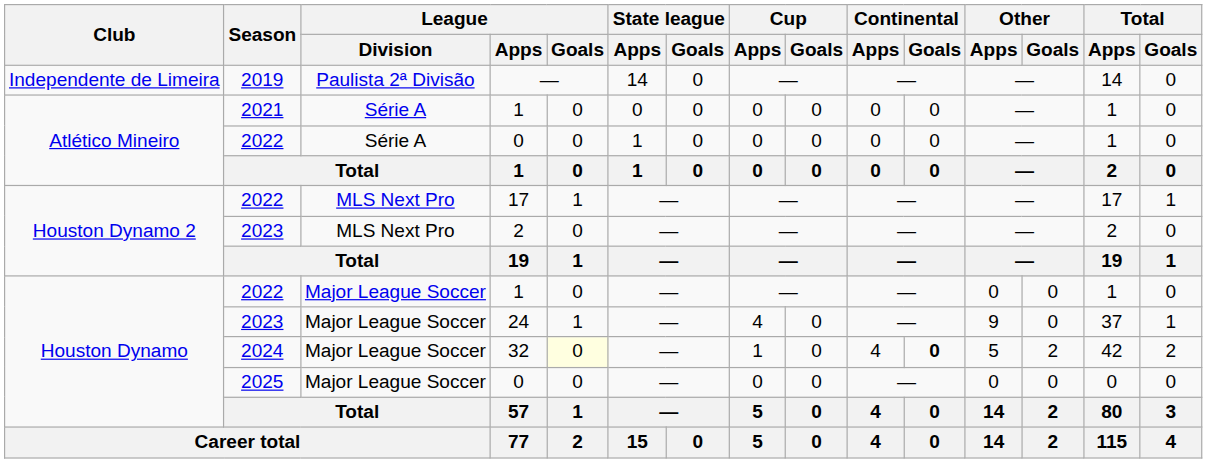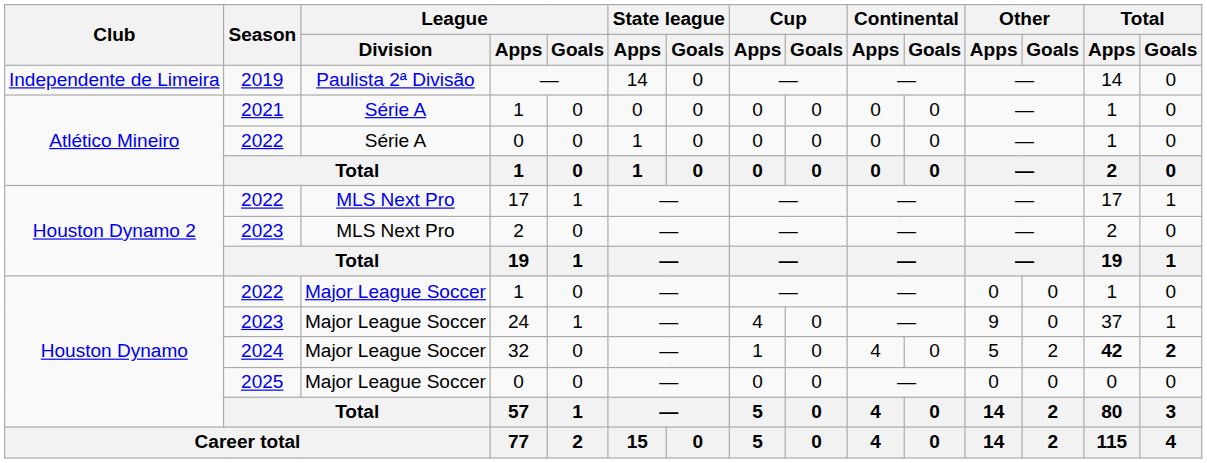(578, 351) lightyellow background -> (578, 351) no background
(935, 351) bold -> (935, 351) normal
(1112, 351) normal -> (1112, 351) bold
(1171, 351) normal -> (1171, 351) bold
